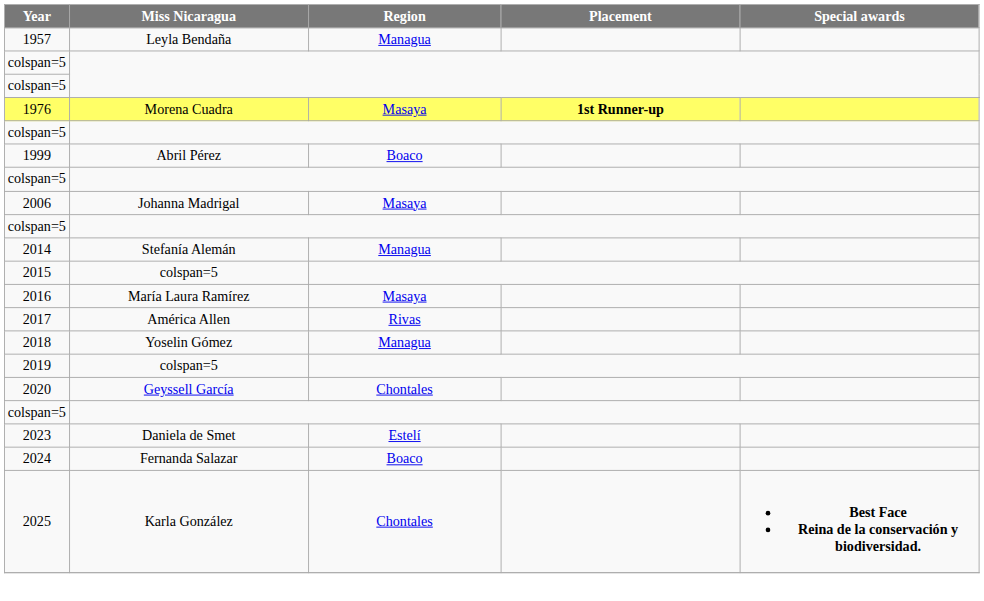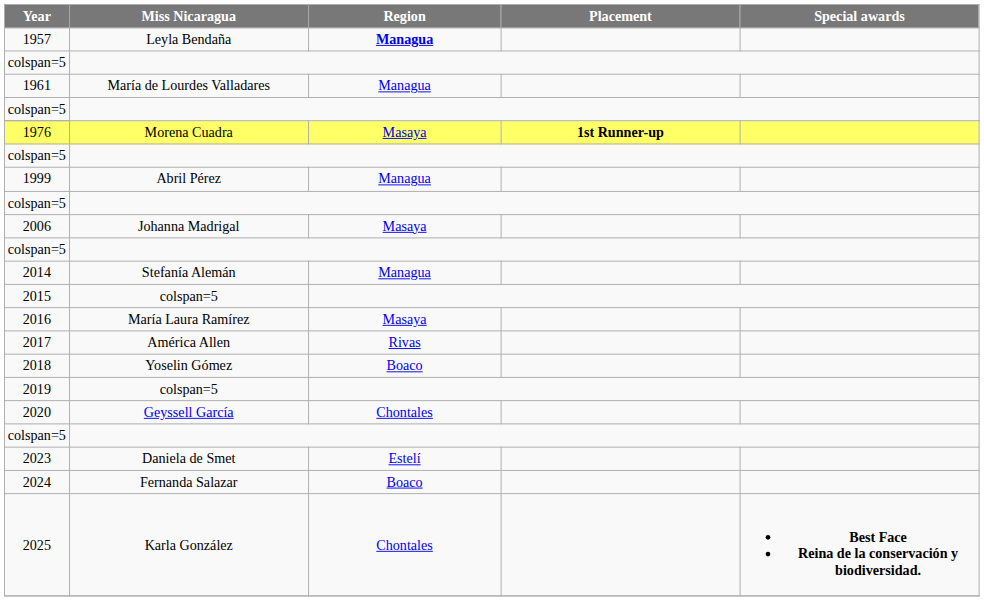(405, 39) normal -> (405, 39) bold
+ row: (37, 86)
(405, 156) Boaco -> (405, 179) Managua
(405, 342) Managua -> (405, 365) Boaco
